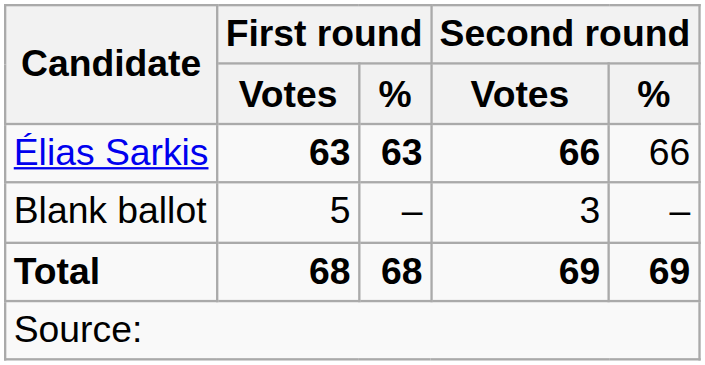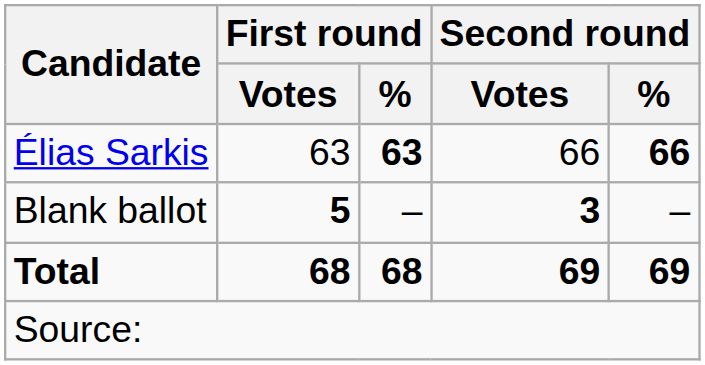(330, 152) bold -> (330, 152) normal
(580, 152) bold -> (580, 152) normal
(669, 152) normal -> (669, 152) bold
(340, 211) normal -> (340, 211) bold
(590, 211) normal -> (590, 211) bold
